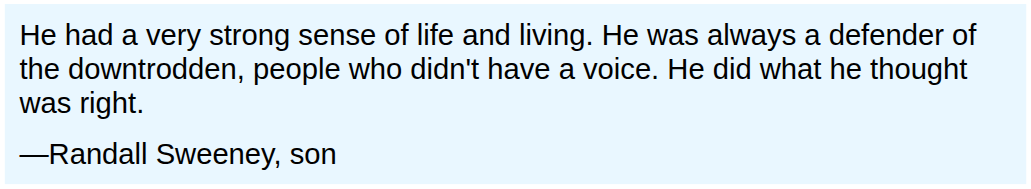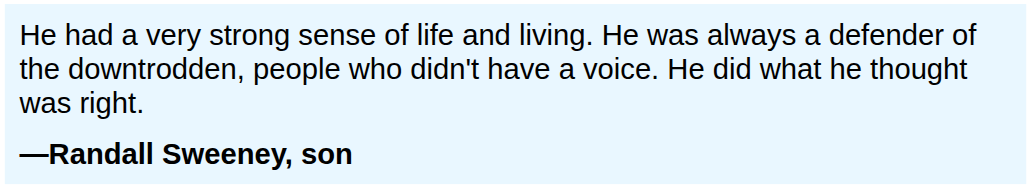(178, 153) normal -> (186, 153) bold
